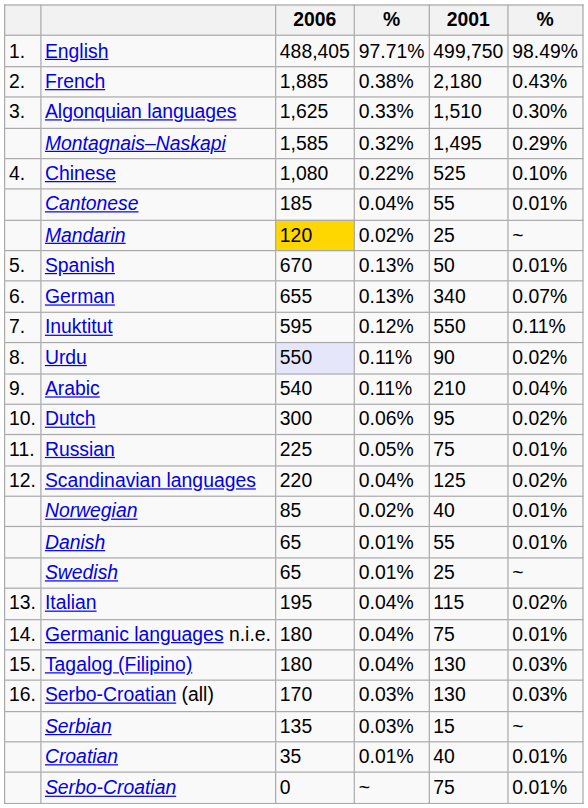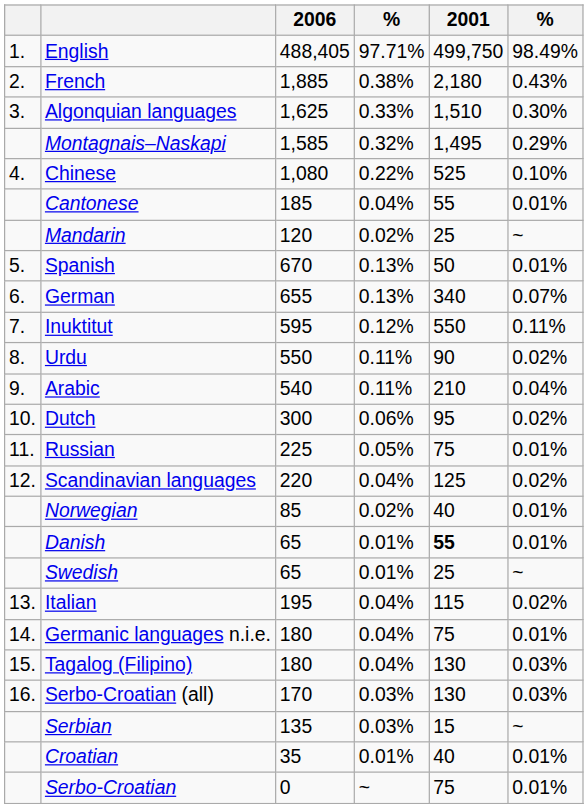(296, 235) gold background -> (296, 235) no background
(296, 357) lavender background -> (296, 357) no background
(444, 542) normal -> (444, 542) bold
